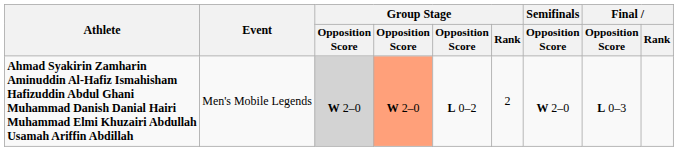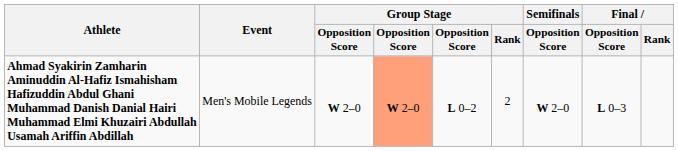(344, 108) lightgrey background -> (344, 108) no background
